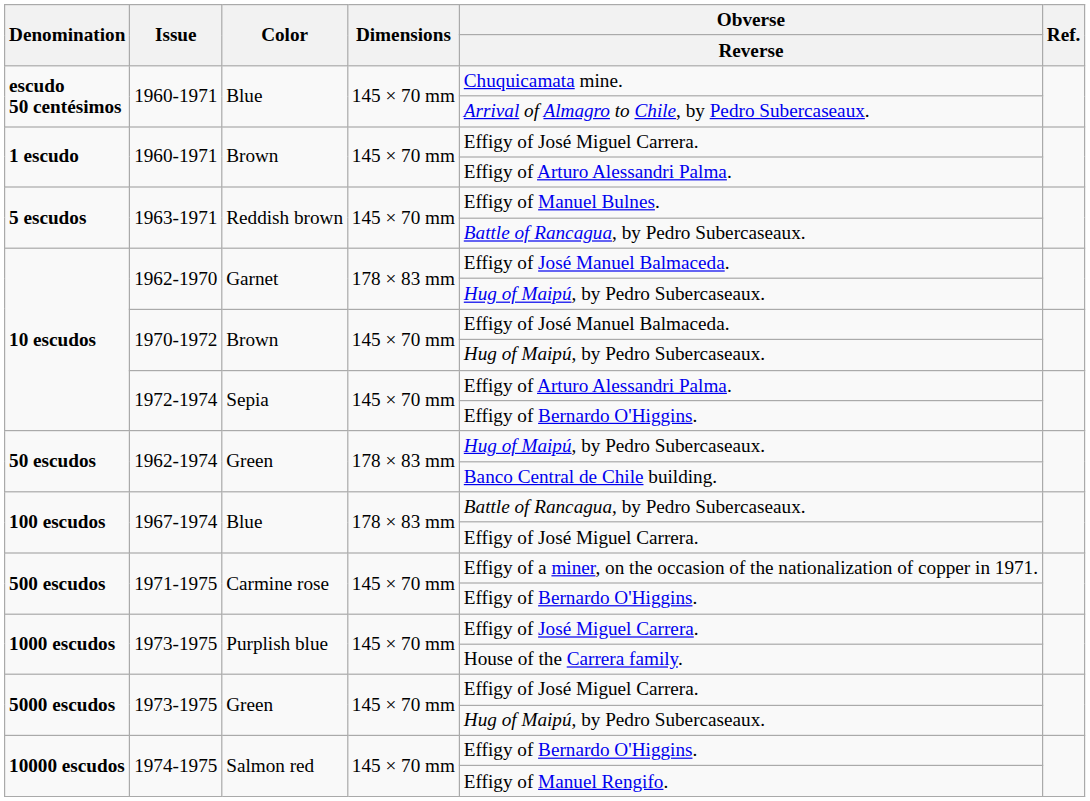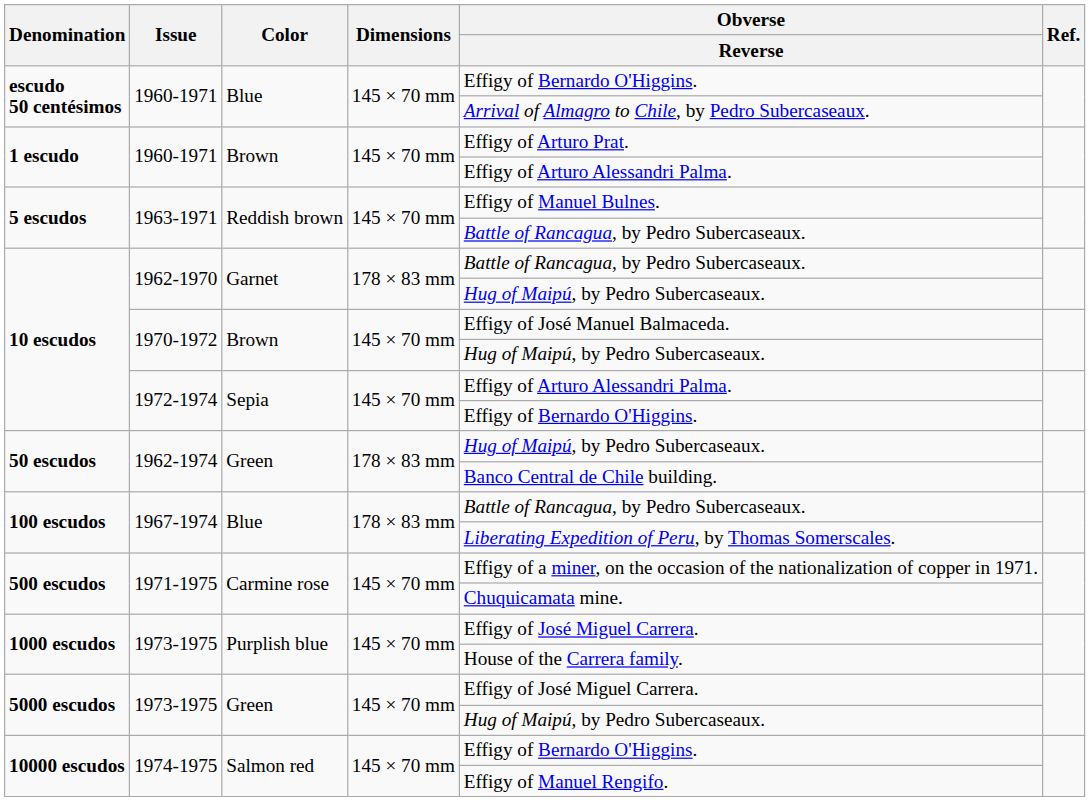(543, 80) Chuquicamata mine. -> (581, 80) Effigy of Bernardo O'Higgins.
(581, 141) Effigy of José Miguel Carrera. -> (546, 141) Effigy of Arturo Prat.
(597, 263) Effigy of José Manuel Balmaceda. -> (635, 263) Battle of Rancagua, by Pedro Subercaseaux.
(581, 537) Effigy of José Miguel Carrera. -> (680, 537) Liberating Expedition of Peru, by Thomas Somerscales.
(581, 598) Effigy of Bernardo O'Higgins. -> (543, 598) Chuquicamata mine.
